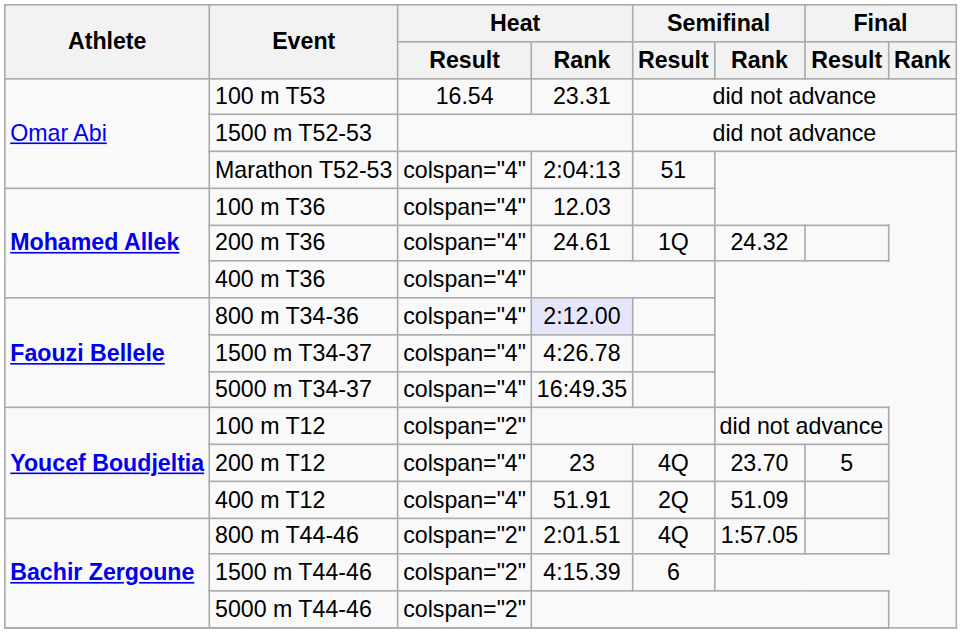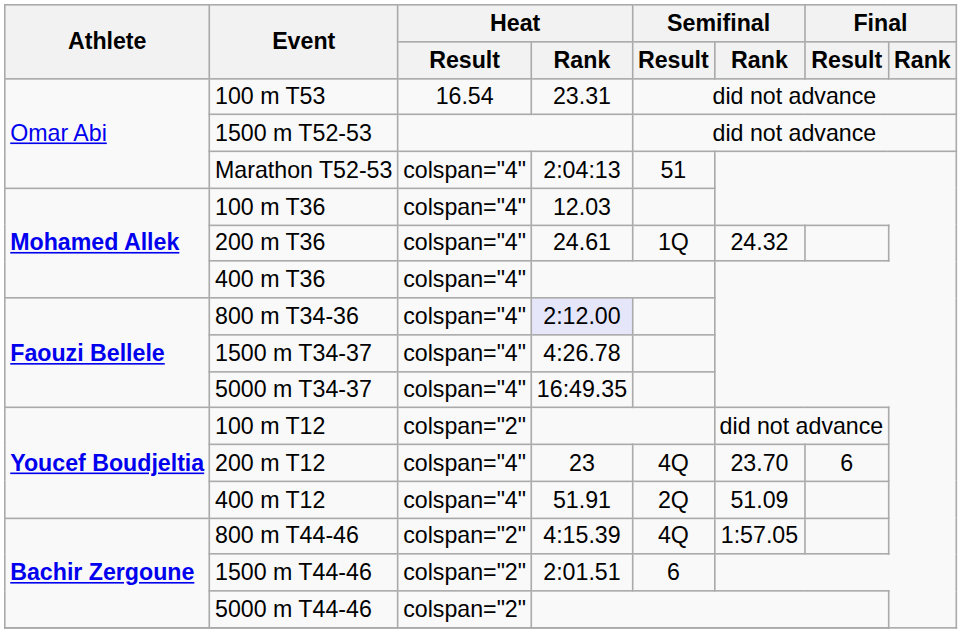(847, 463) 5 -> (847, 463) 6
(582, 536) 2:01.51 -> (582, 536) 4:15.39
(582, 573) 4:15.39 -> (582, 573) 2:01.51
